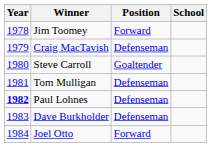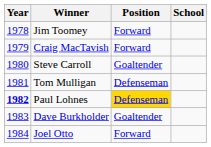(141, 47) Defenseman -> (132, 47) Forward
(141, 99) no background -> (141, 99) gold background
(141, 116) Defenseman -> (138, 116) Goaltender
